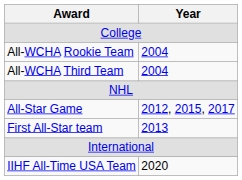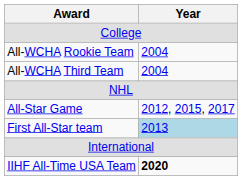(155, 128) no background -> (155, 128) lightblue background
(155, 166) normal -> (155, 166) bold
